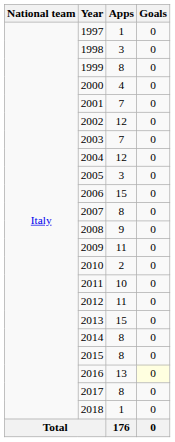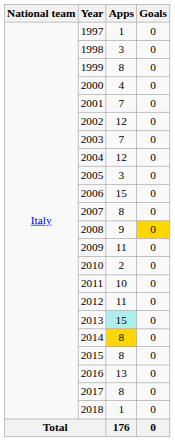(153, 229) no background -> (153, 229) gold background
(121, 319) no background -> (121, 319) paleturquoise background
(121, 337) no background -> (121, 337) gold background
(153, 373) lightyellow background -> (153, 373) no background
